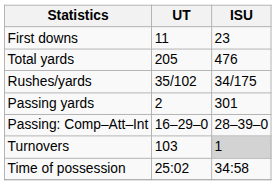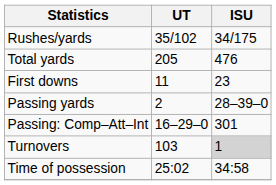rows swapped: (43, 37) <-> (50, 81)
(226, 103) 301 -> (241, 103) 28–39–0
(241, 125) 28–39–0 -> (226, 125) 301
